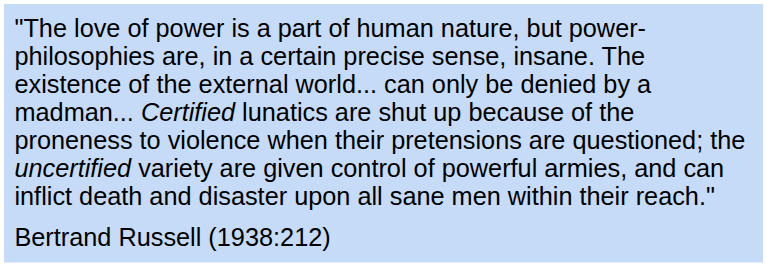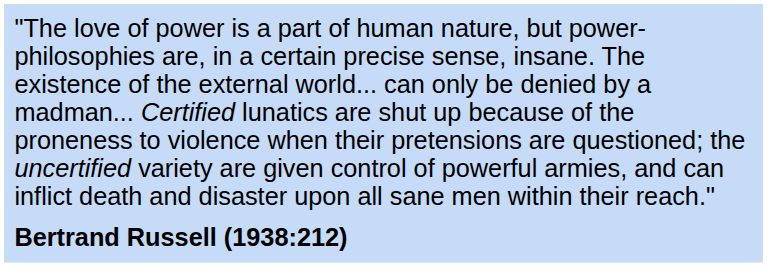(173, 237) normal -> (181, 237) bold
